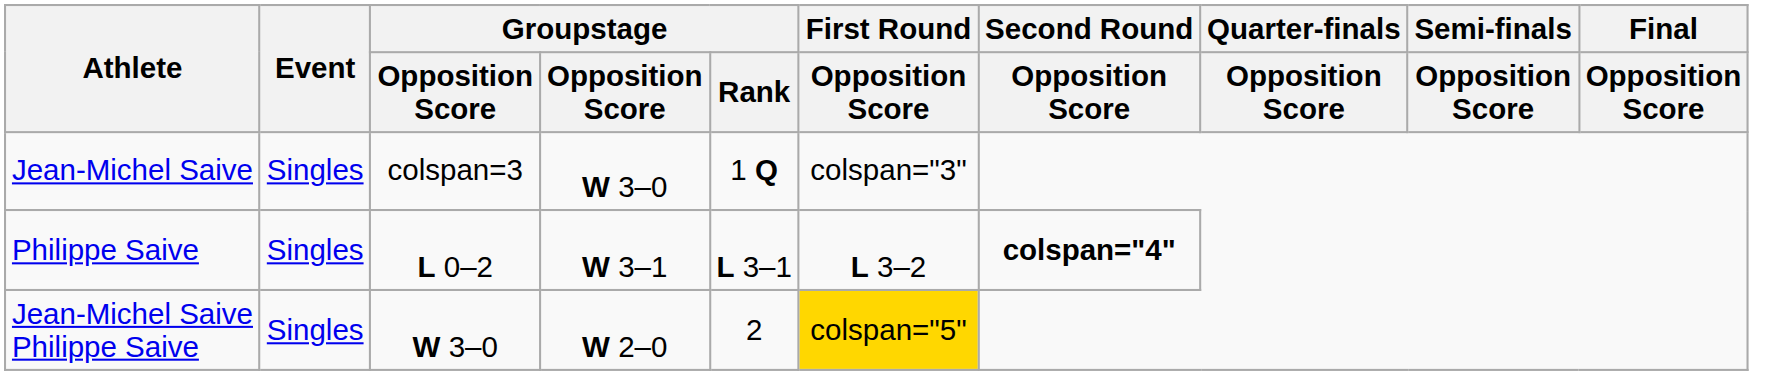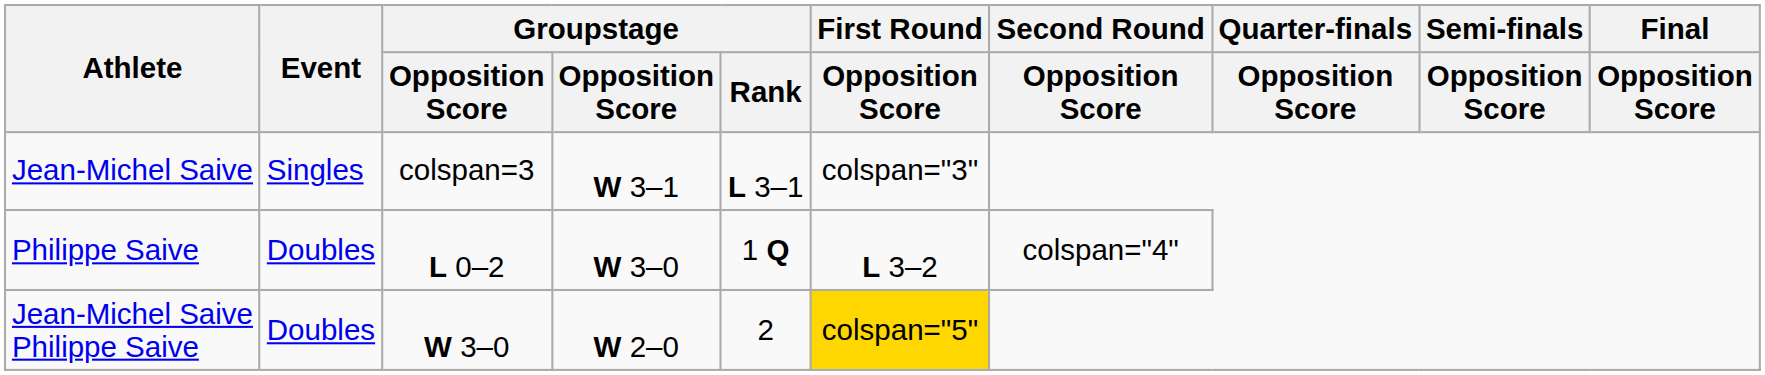(625, 188) W 3–0 -> (636, 188) W 3–1
(754, 171) 1 Q -> (766, 188) L 3–1
(315, 251) Singles -> (321, 251) Doubles
(625, 267) W 3–1 -> (636, 267) W 3–0
(754, 267) L 3–1 -> (766, 251) 1 Q
(1089, 251) bold -> (1101, 251) normal
(315, 330) Singles -> (321, 330) Doubles
